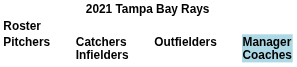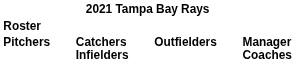(267, 48) lightblue background -> (267, 48) no background
